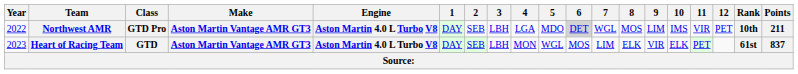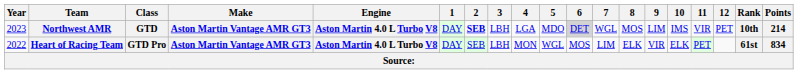(16, 29) 2022 -> (16, 29) 2023
(147, 29) GTD Pro -> (147, 29) GTD
(476, 29) normal -> (476, 29) bold
(778, 29) 211 -> (778, 29) 214
(16, 45) 2023 -> (16, 45) 2022
(147, 45) GTD -> (147, 45) GTD Pro
(778, 45) 837 -> (778, 45) 834
